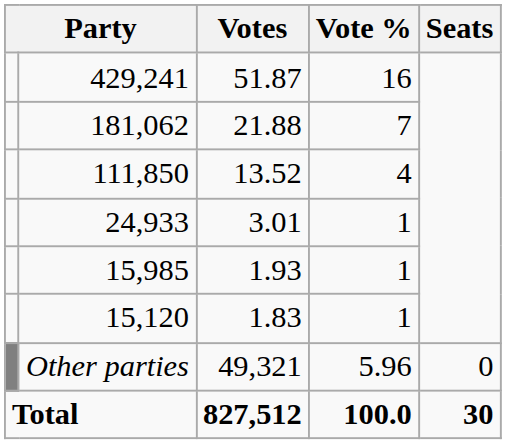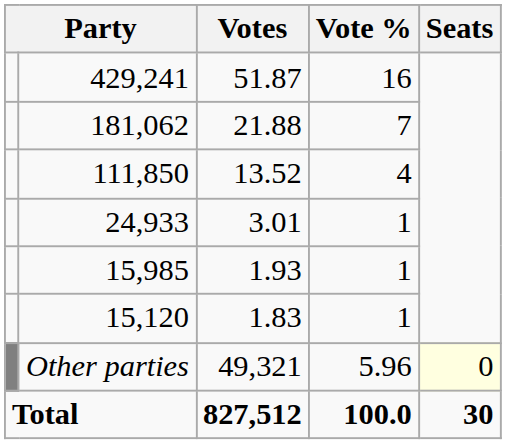(486, 366) no background -> (486, 366) lightyellow background
